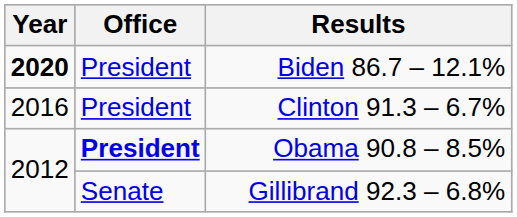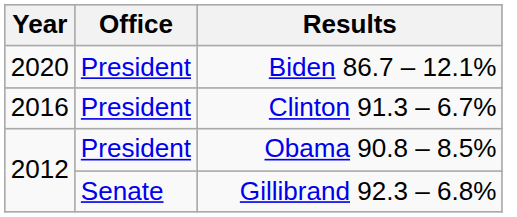(40, 66) bold -> (40, 66) normal
(140, 149) bold -> (136, 149) normal
